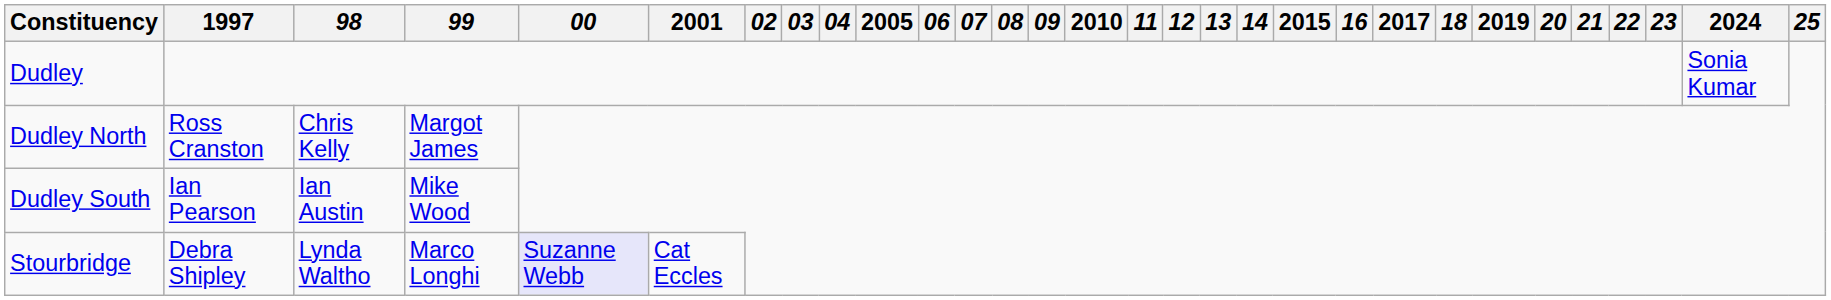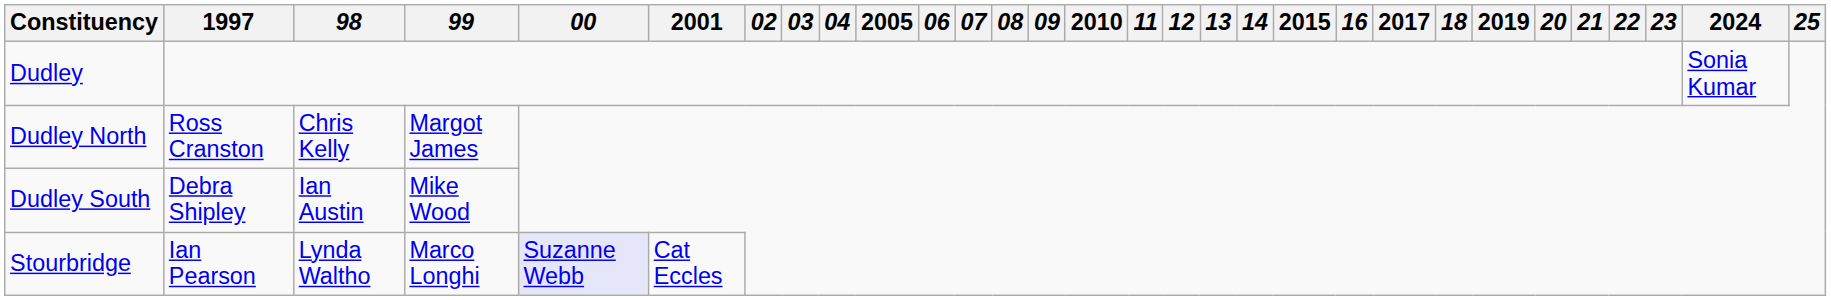(212, 199) Ian Pearson -> (207, 199) Debra Shipley
(207, 263) Debra Shipley -> (212, 263) Ian Pearson
